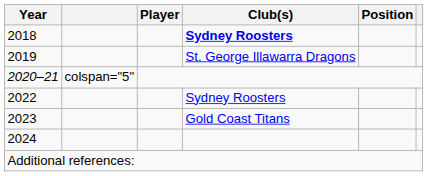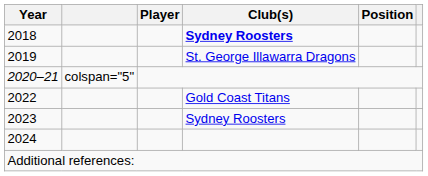(236, 98) Sydney Roosters -> (238, 98) Gold Coast Titans
(238, 118) Gold Coast Titans -> (236, 118) Sydney Roosters
